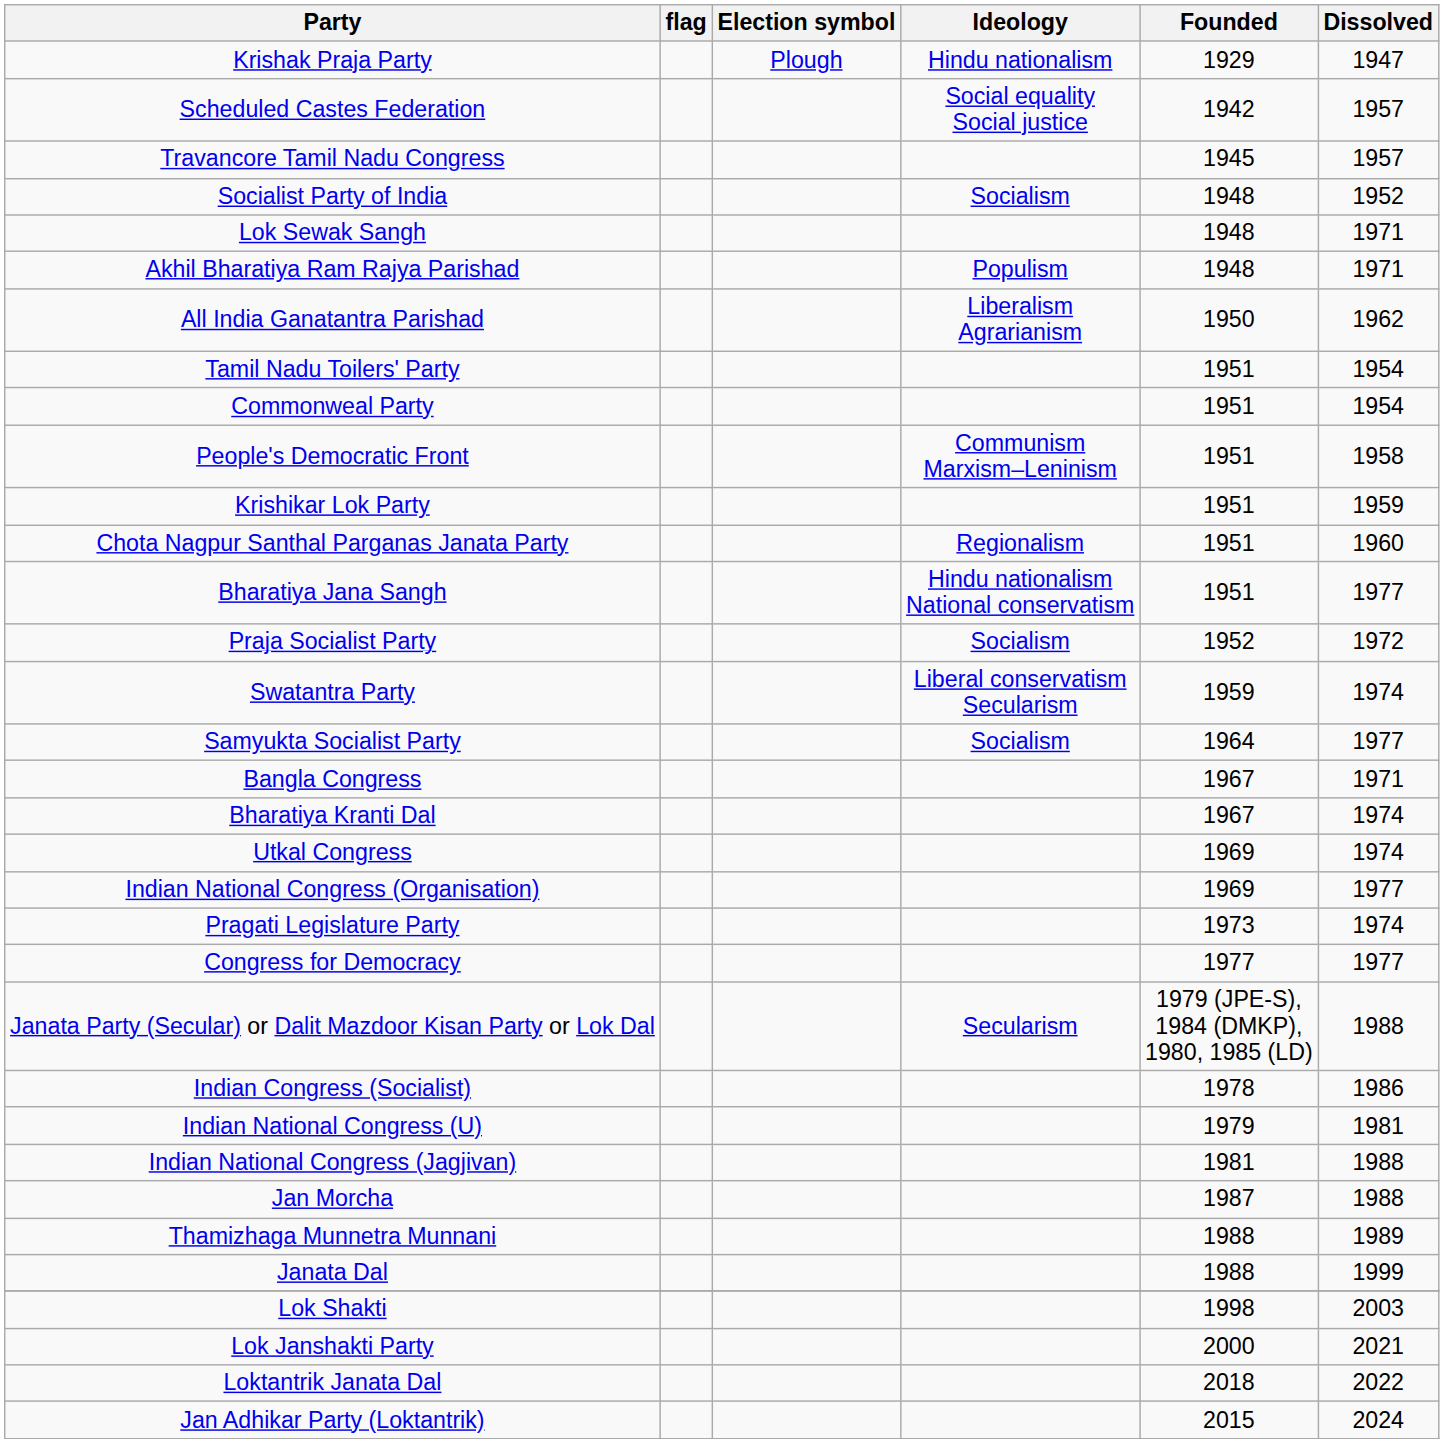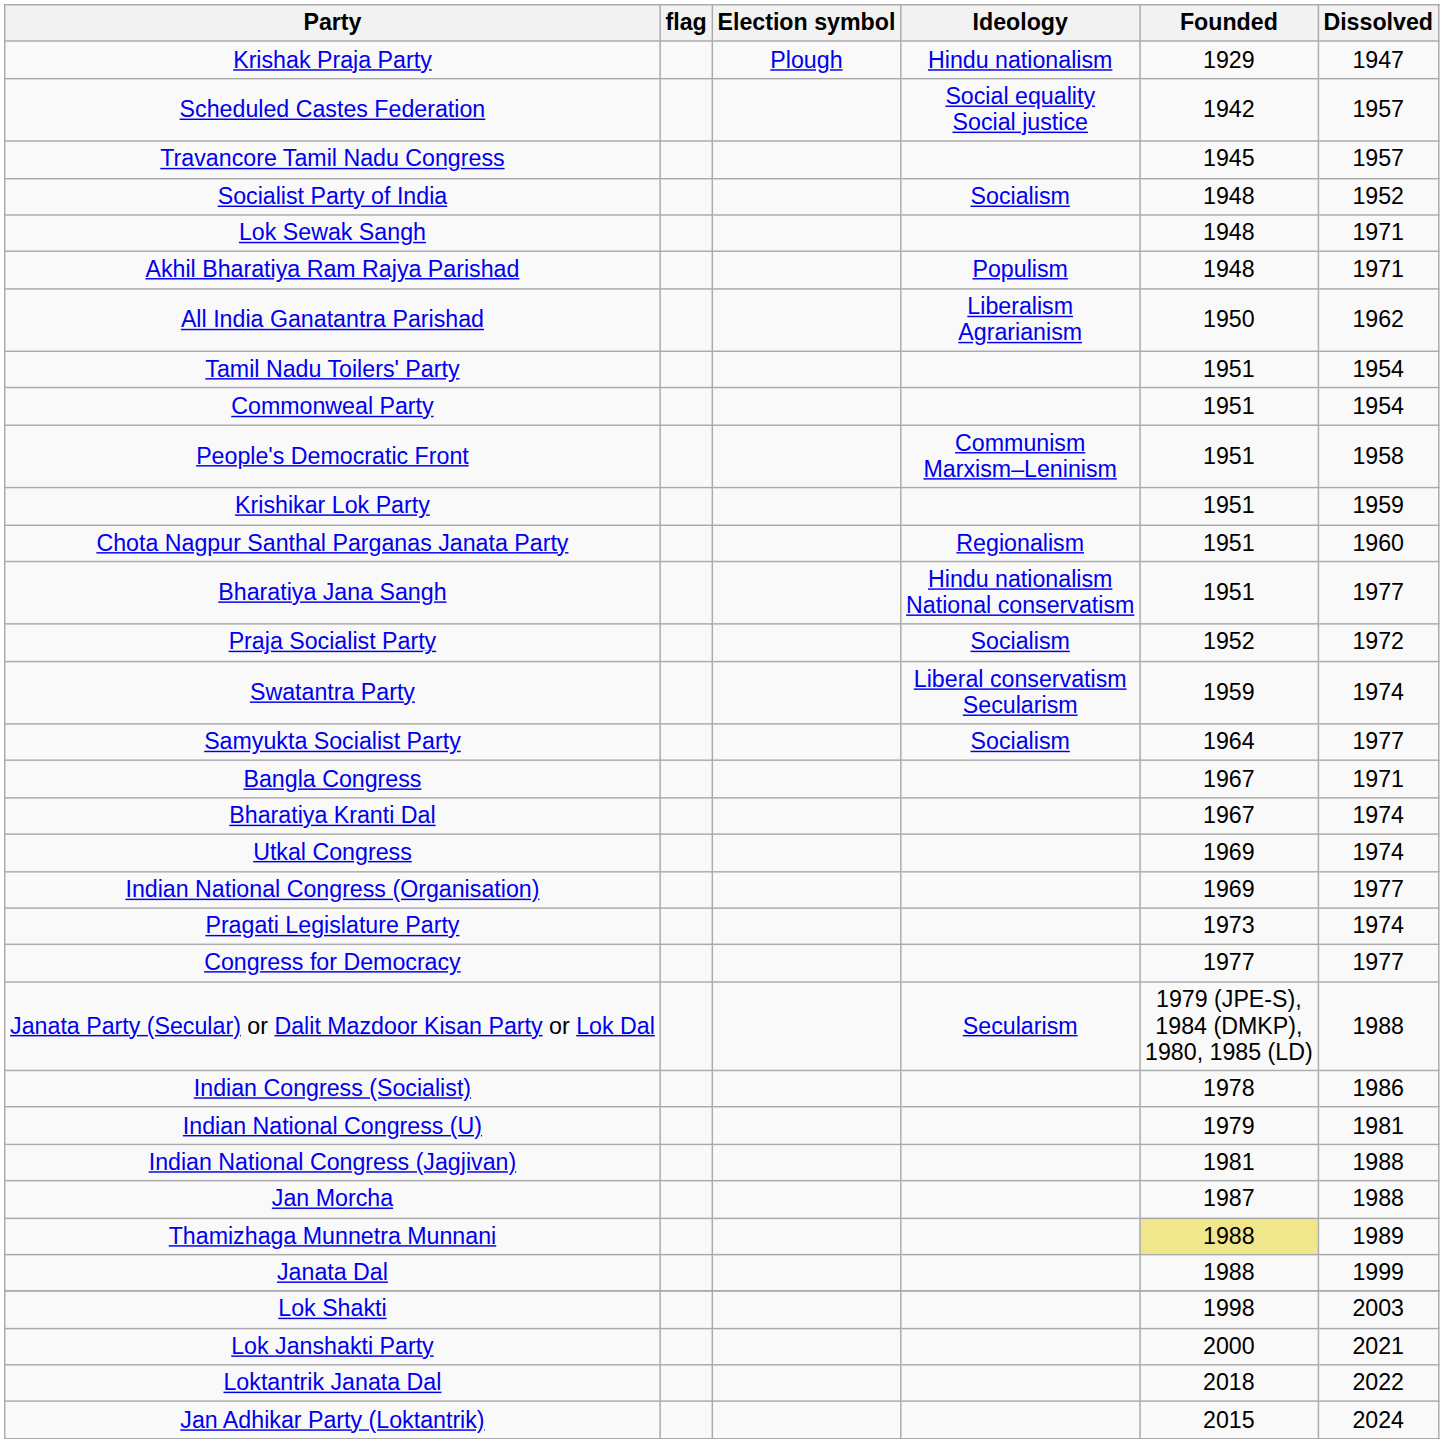(1229, 1235) no background -> (1229, 1235) khaki background
